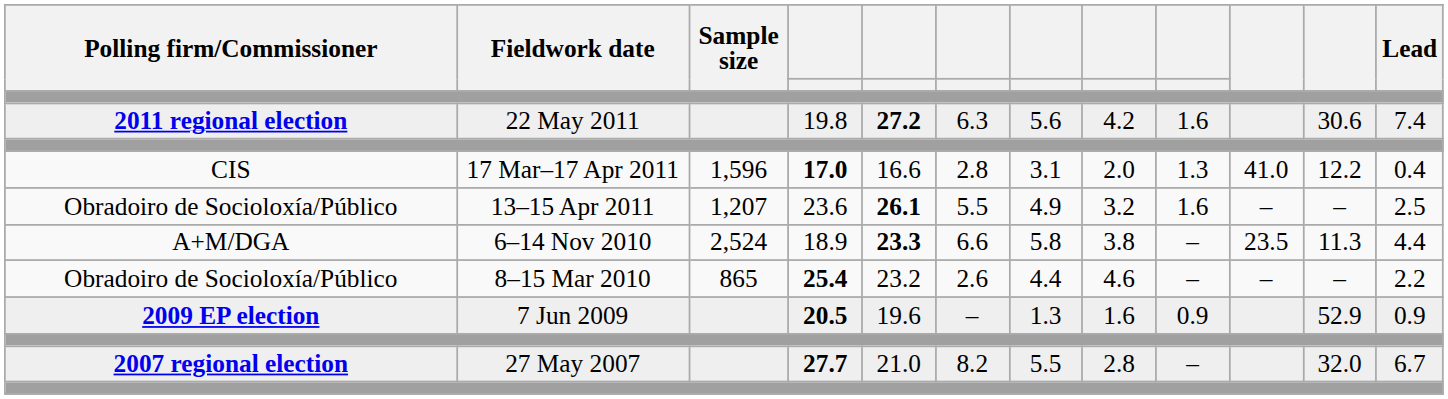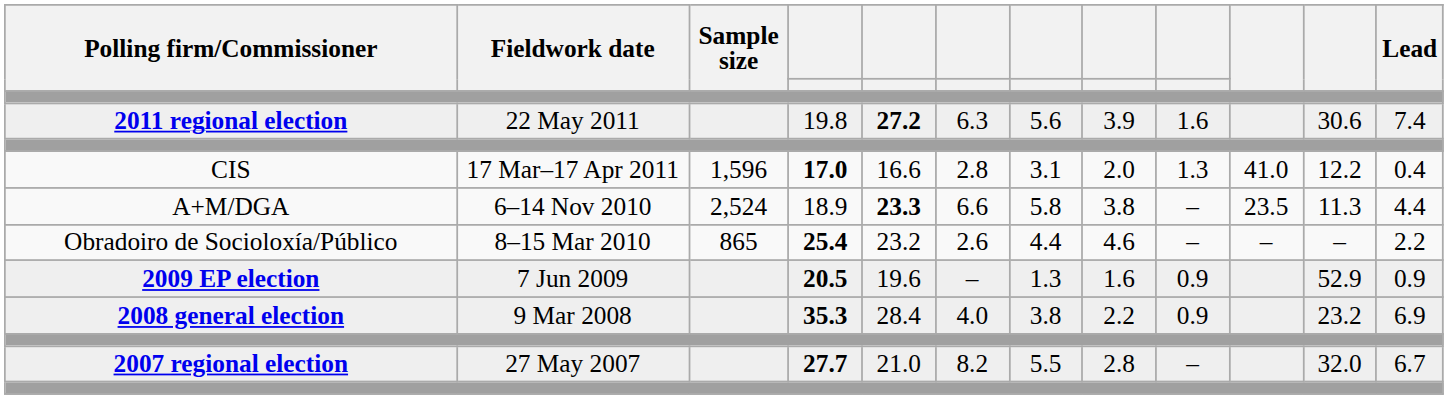(1119, 121) 4.2 -> (1119, 121) 3.9
- row: (573, 206)
+ row: (573, 316)
